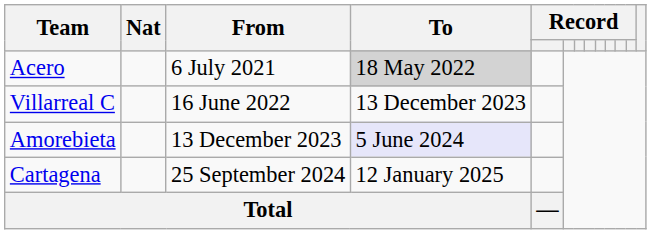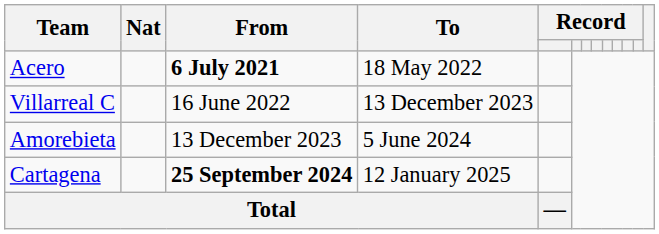(223, 68) normal -> (225, 68) bold
(415, 68) lightgrey background -> (422, 68) no background
(410, 139) lavender background -> (417, 139) no background
(258, 174) normal -> (262, 174) bold
